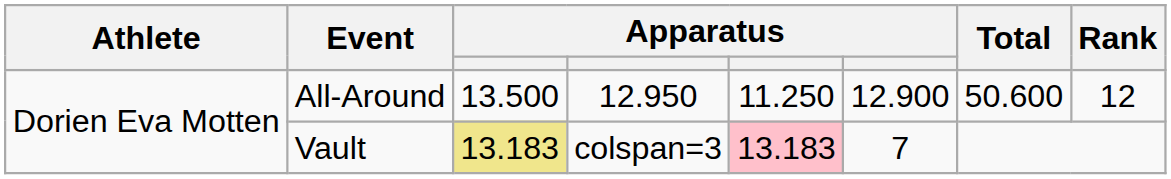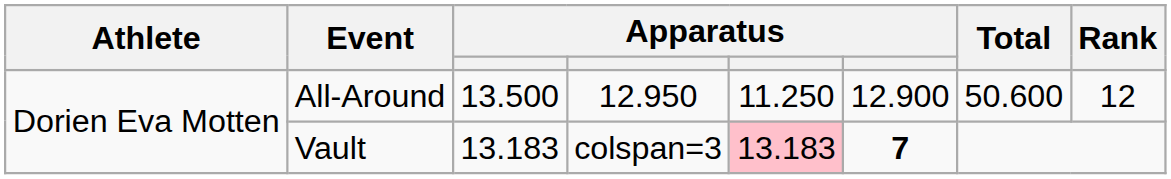(510, 147) khaki background -> (510, 147) no background
(900, 147) normal -> (900, 147) bold
